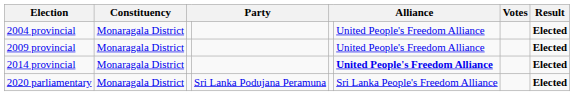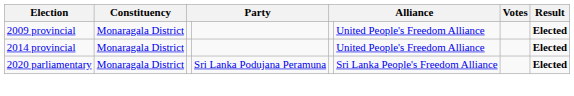- row: (41, 30)
(414, 64) bold -> (410, 47) normal
